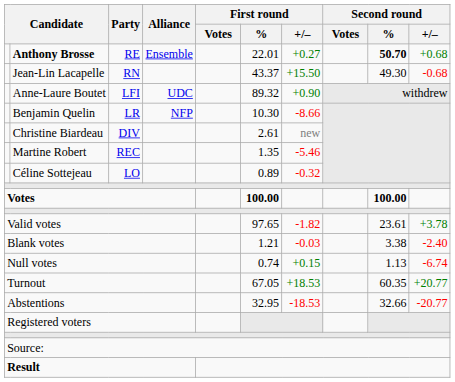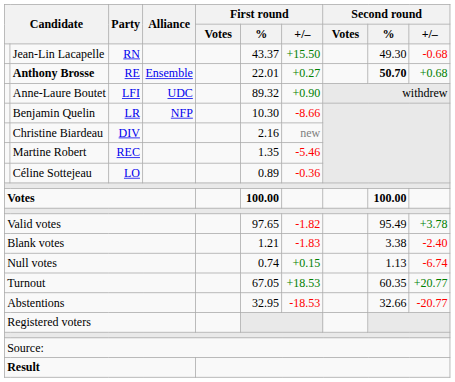rows swapped: (59, 73) <-> (53, 54)
(269, 133) 2.61 -> (269, 133) 2.16
(308, 172) -0.32 -> (308, 172) -0.36
(393, 223) 23.61 -> (393, 223) 95.49
(308, 243) -0.03 -> (308, 243) -1.83
